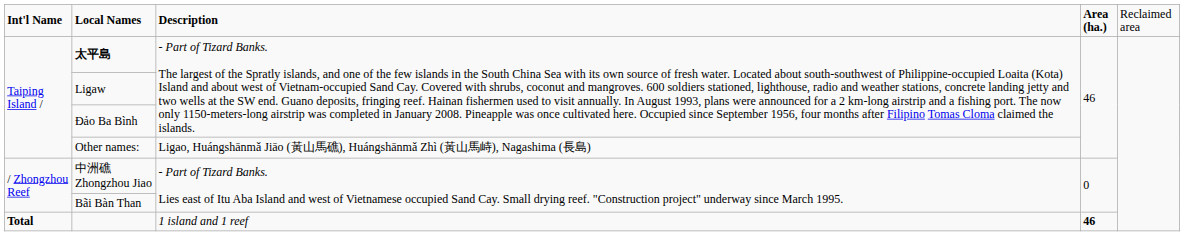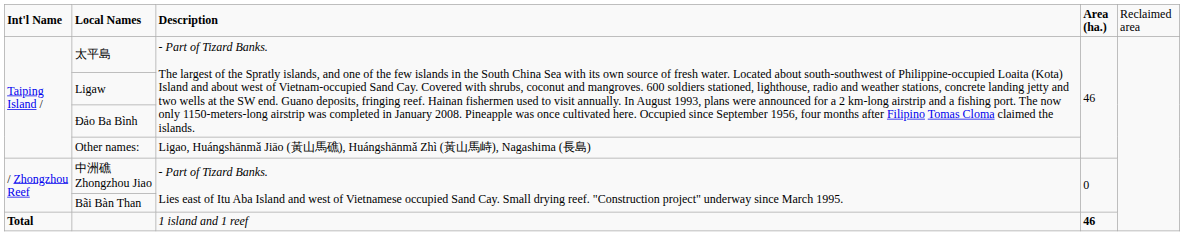(93, 54) bold -> (93, 54) normal
